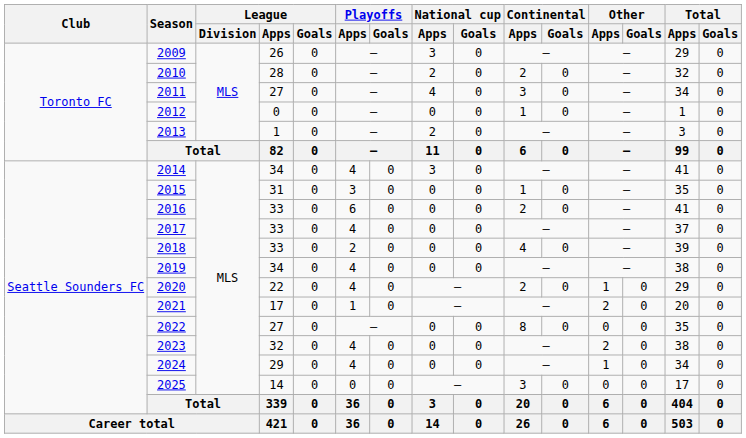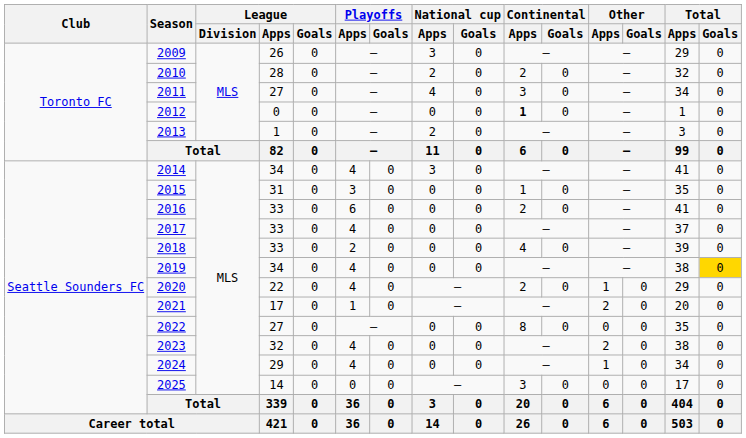(523, 112) normal -> (523, 112) bold
(720, 268) no background -> (720, 268) gold background
